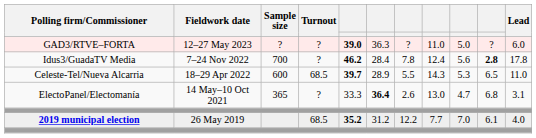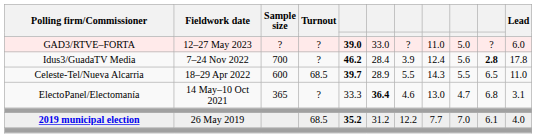(380, 44) 36.3 -> (380, 44) 33.0
(408, 59) 7.8 -> (408, 59) 3.9
(464, 75) 5.3 -> (464, 75) 5.5
(408, 95) 2.6 -> (408, 95) 4.6
